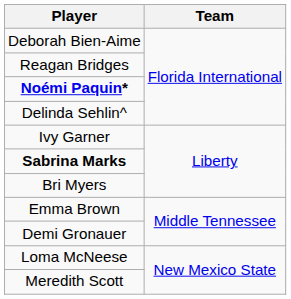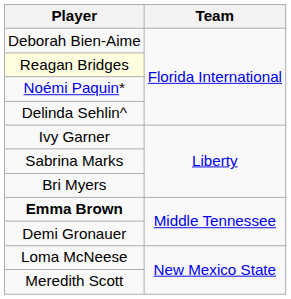(74, 64) no background -> (74, 64) lightyellow background
(74, 88) bold -> (74, 88) normal
(74, 161) bold -> (74, 161) normal
(74, 209) normal -> (74, 209) bold
